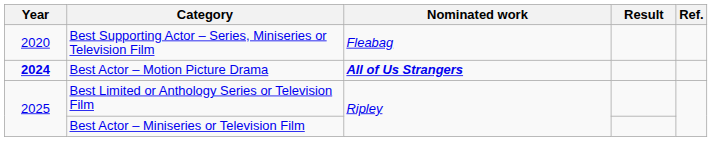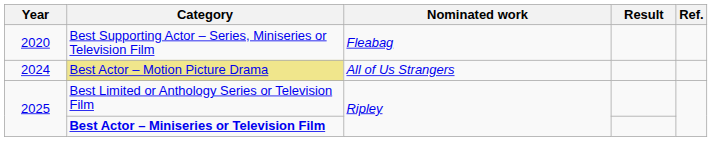(35, 70) bold -> (35, 70) normal
(169, 70) no background -> (169, 70) khaki background
(405, 70) bold -> (400, 70) normal
(187, 126) normal -> (197, 126) bold
